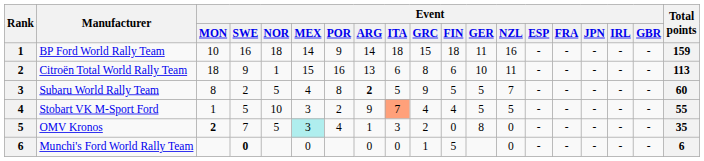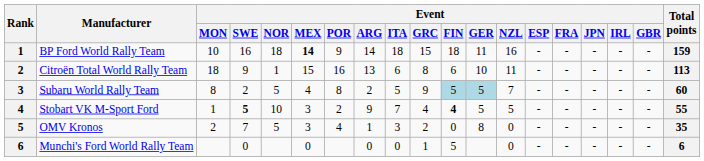(308, 52) normal -> (308, 52) bold
(369, 90) bold -> (369, 90) normal
(453, 90) no background -> (453, 90) lightblue background
(481, 90) no background -> (481, 90) lightblue background
(245, 109) normal -> (245, 109) bold
(397, 109) lightsalmon background -> (397, 109) no background
(453, 109) normal -> (453, 109) bold
(213, 128) bold -> (213, 128) normal
(308, 128) paleturquoise background -> (308, 128) no background
(245, 147) bold -> (245, 147) normal
